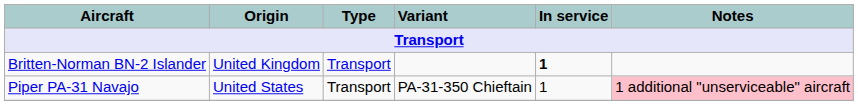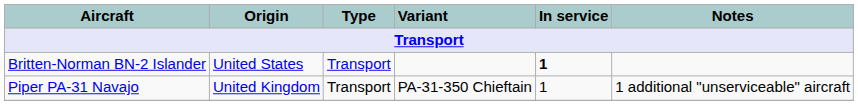(266, 64) United Kingdom -> (258, 64) United States
(258, 87) United States -> (266, 87) United Kingdom
(733, 87) pink background -> (733, 87) no background
